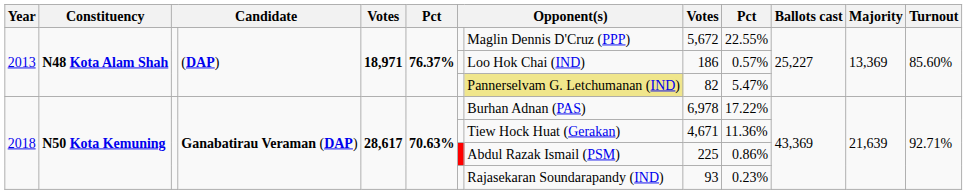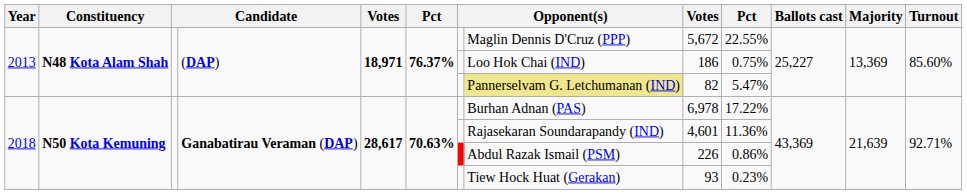(750, 62) 0.57% -> (750, 62) 0.75%
(544, 131) Tiew Hock Huat (Gerakan) -> (566, 131) Rajasekaran Soundarapandy (IND)
(703, 131) 4,671 -> (703, 131) 4,601
(708, 154) 225 -> (708, 154) 226
(566, 177) Rajasekaran Soundarapandy (IND) -> (544, 177) Tiew Hock Huat (Gerakan)
